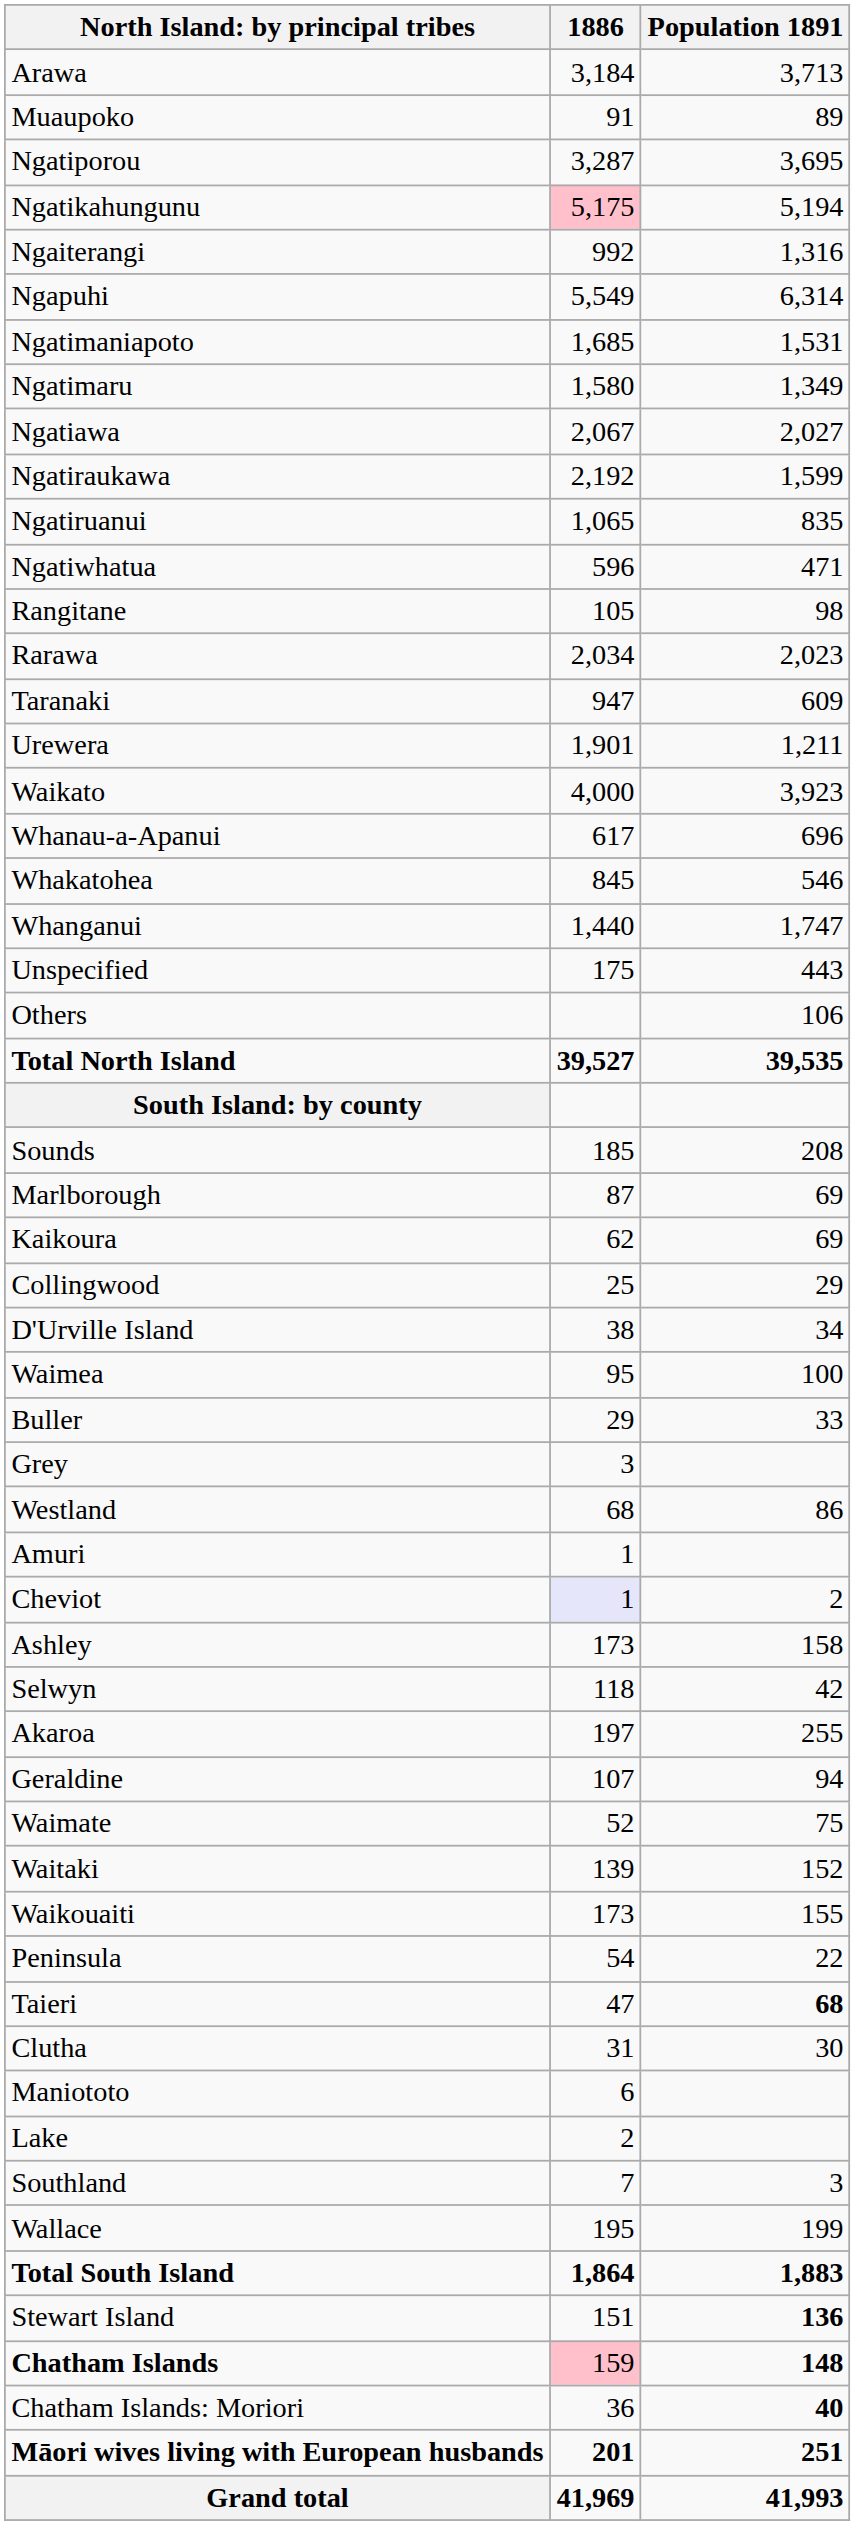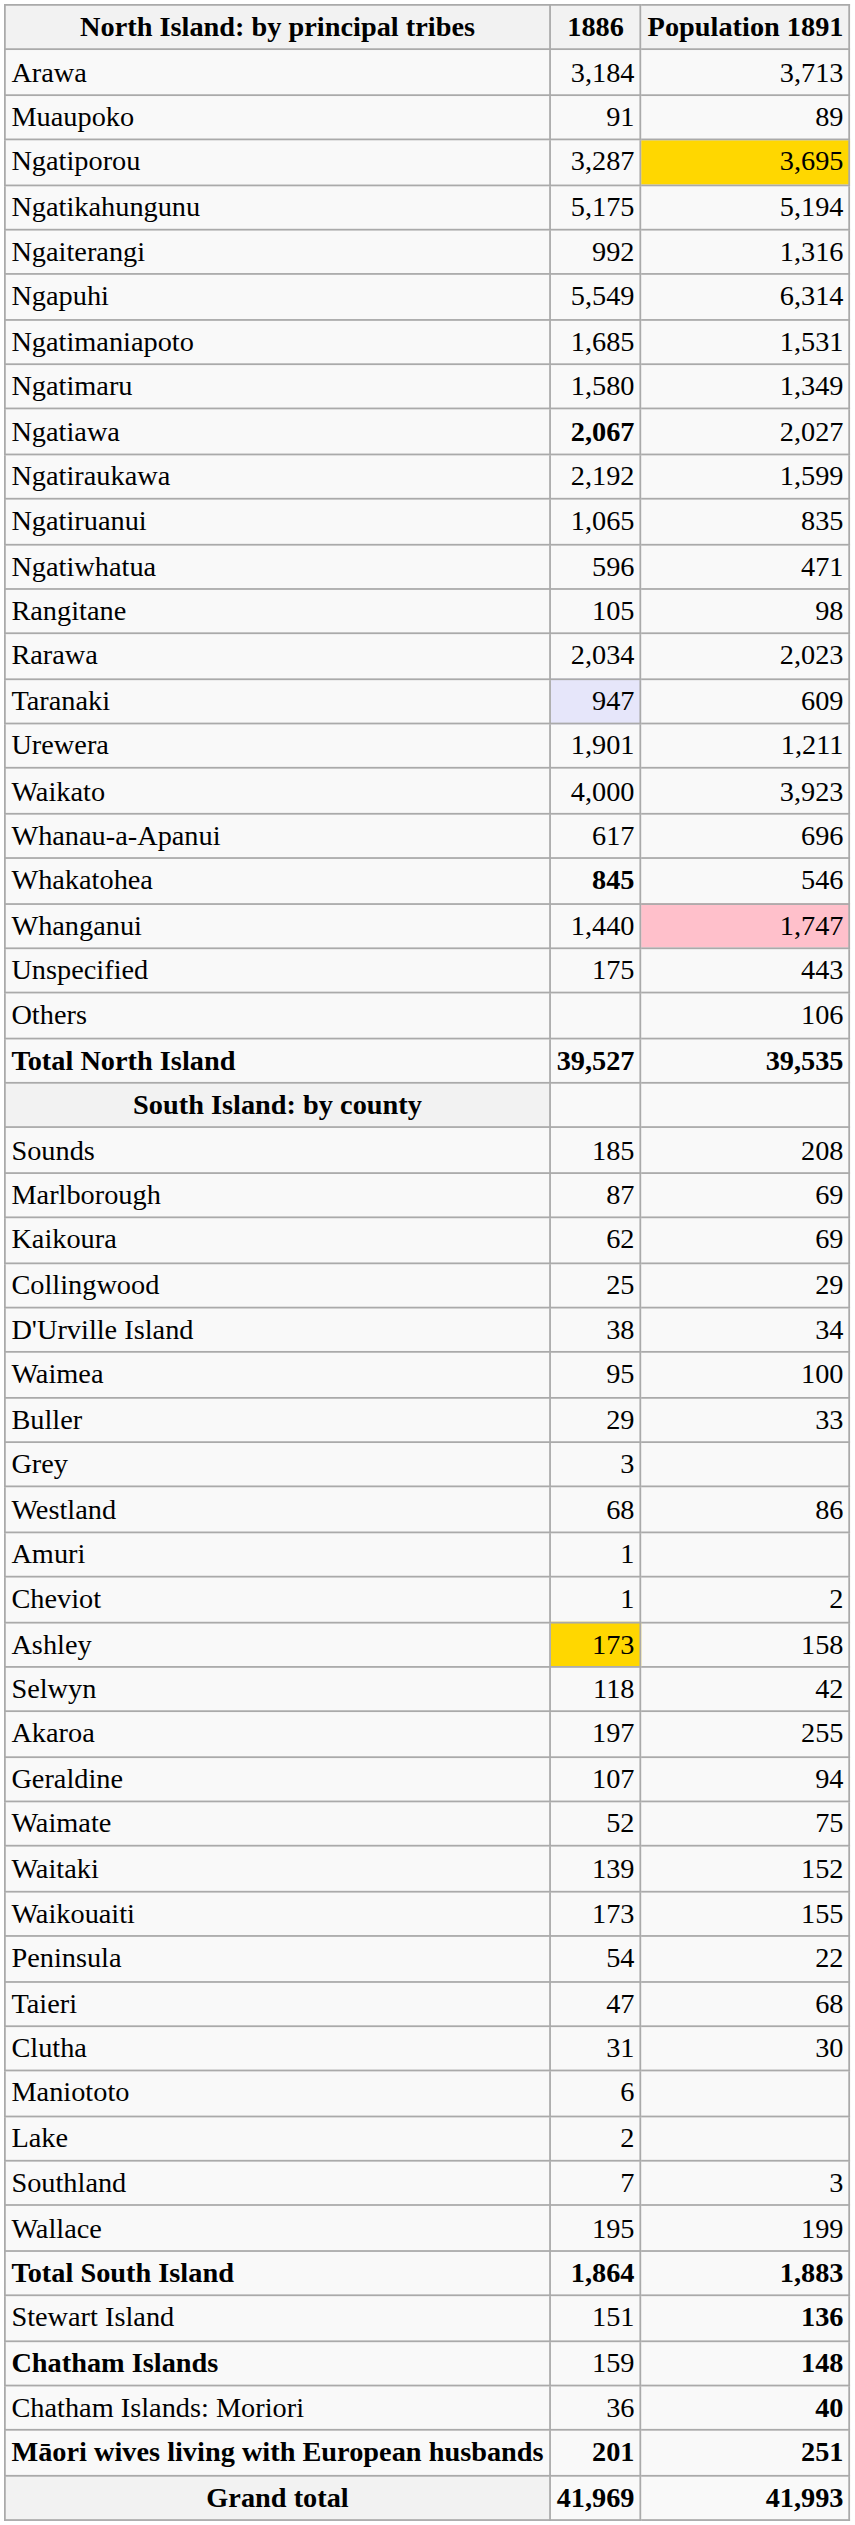(812, 161) no background -> (812, 161) gold background
(603, 206) pink background -> (603, 206) no background
(603, 431) normal -> (603, 431) bold
(613, 700) no background -> (613, 700) lavender background
(613, 880) normal -> (613, 880) bold
(812, 925) no background -> (812, 925) pink background
(627, 1598) lavender background -> (627, 1598) no background
(613, 1643) no background -> (613, 1643) gold background
(829, 2003) bold -> (829, 2003) normal
(613, 2362) pink background -> (613, 2362) no background
